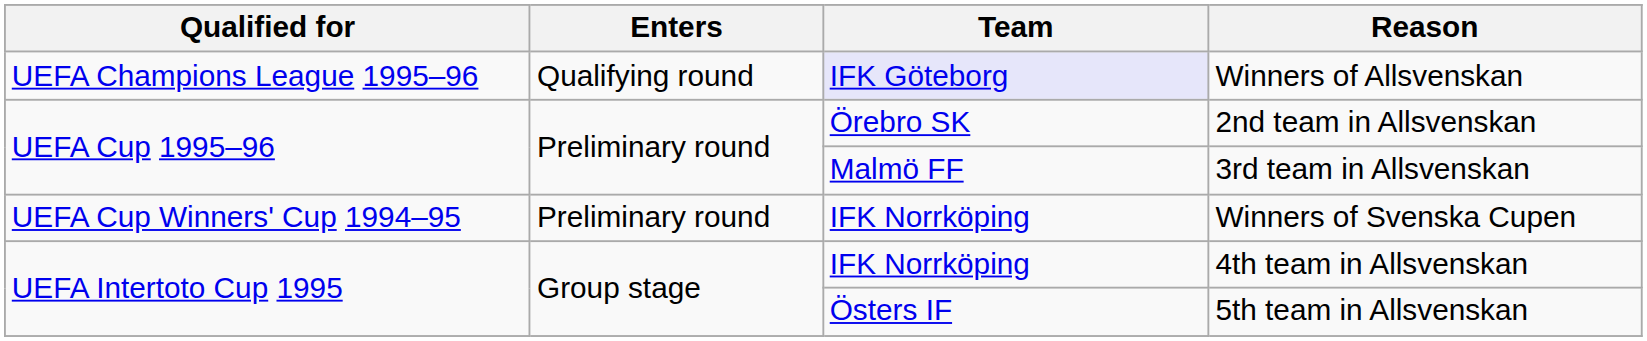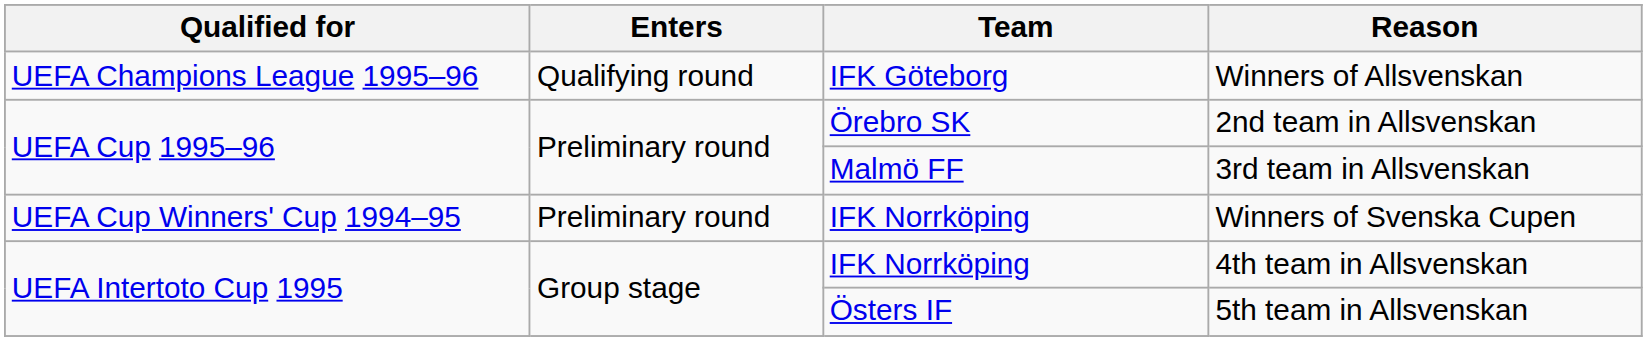(919, 75) lavender background -> (919, 75) no background
